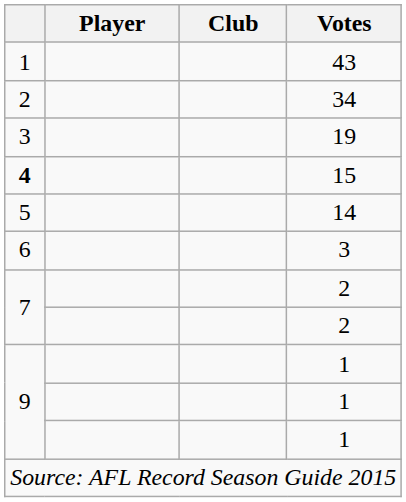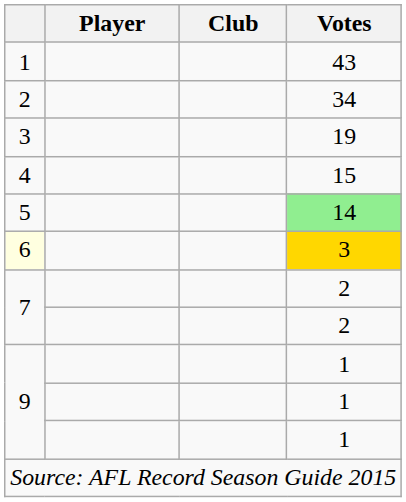(25, 174) bold -> (25, 174) normal
(344, 212) no background -> (344, 212) lightgreen background
(25, 250) no background -> (25, 250) lightyellow background
(344, 250) no background -> (344, 250) gold background
